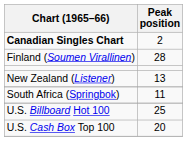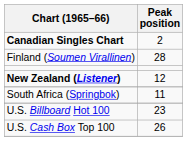(61, 78) normal -> (64, 78) bold
(160, 78) 13 -> (160, 78) 12
(160, 111) 25 -> (160, 111) 23
(160, 128) 20 -> (160, 128) 26
